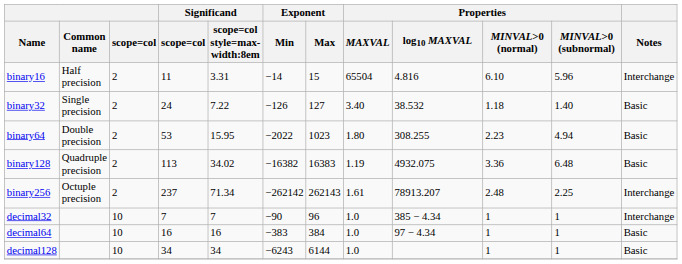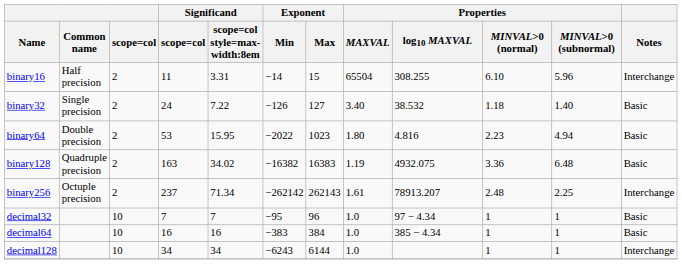(407, 77) 4.816 -> (412, 77) 308.255
(412, 135) 308.255 -> (407, 135) 4.816
(169, 164) 113 -> (169, 164) 163
(274, 216) −90 -> (274, 216) −95
(418, 216) 385 − 4.34 -> (415, 216) 97 − 4.34
(649, 216) Interchange -> (636, 216) Basic
(415, 233) 97 − 4.34 -> (418, 233) 385 − 4.34
(636, 250) Basic -> (649, 250) Interchange
